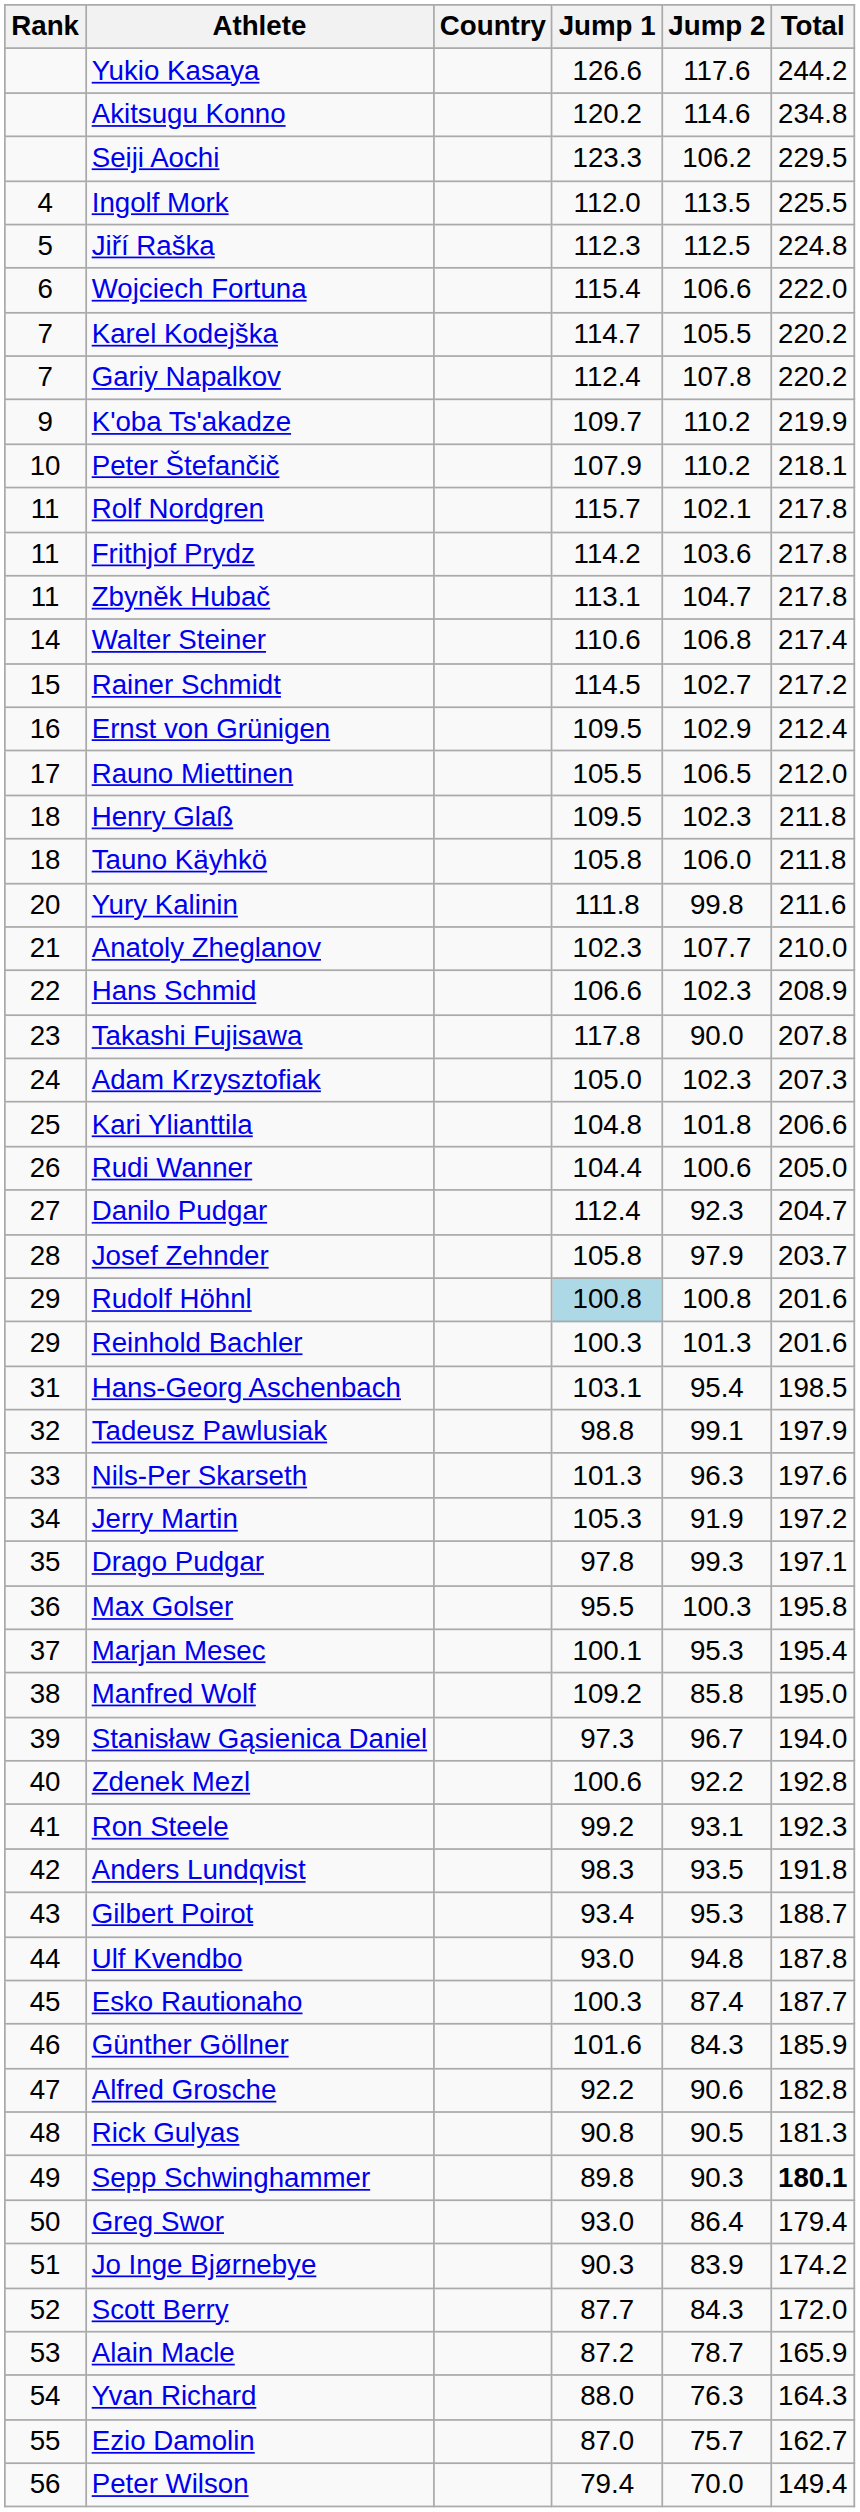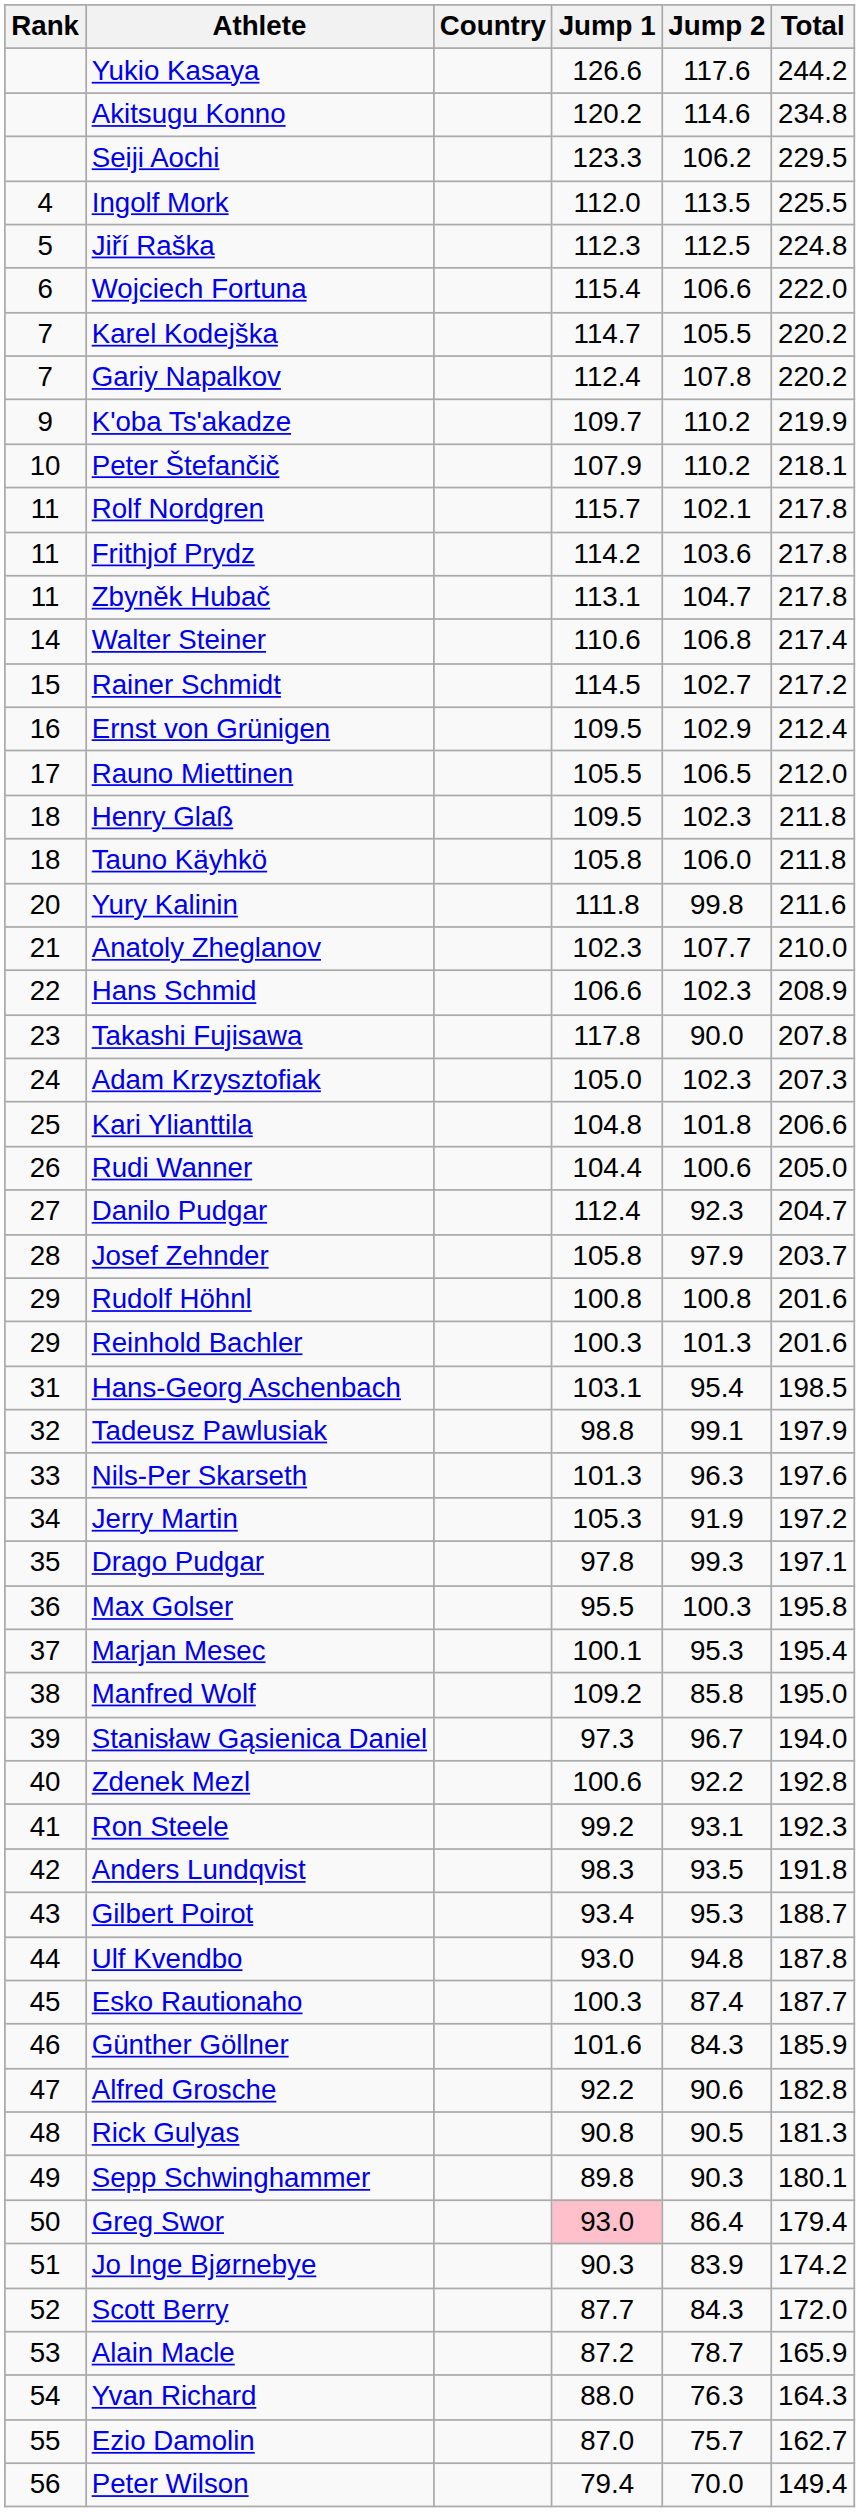(607, 1299) lightblue background -> (607, 1299) no background
(813, 2177) bold -> (813, 2177) normal
(607, 2221) no background -> (607, 2221) pink background
